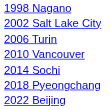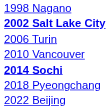(53, 23) normal -> (55, 23) bold
(32, 70) normal -> (33, 70) bold
